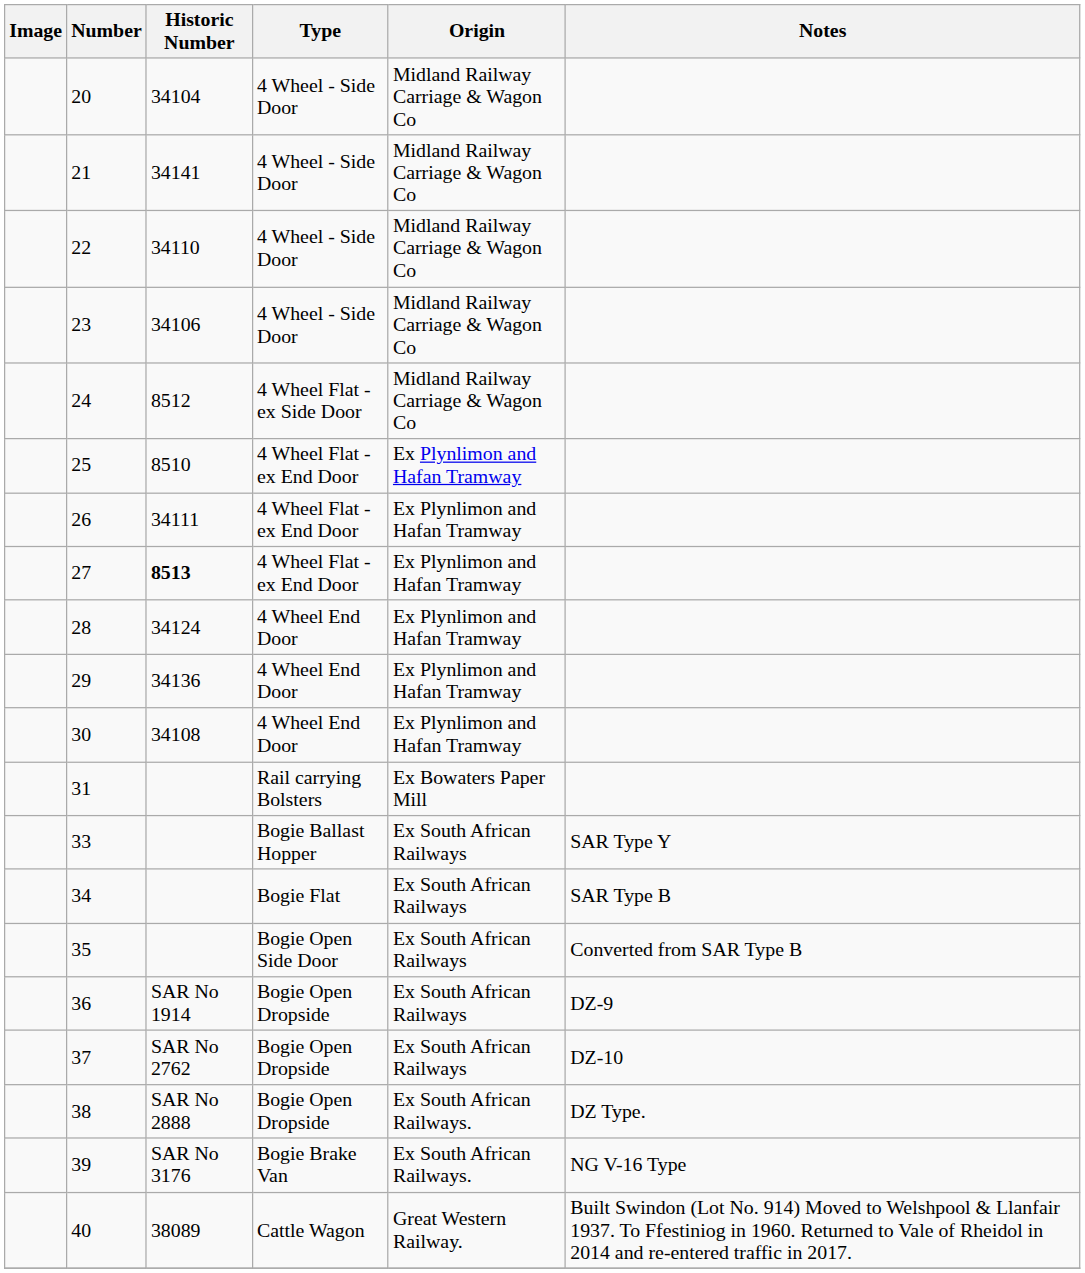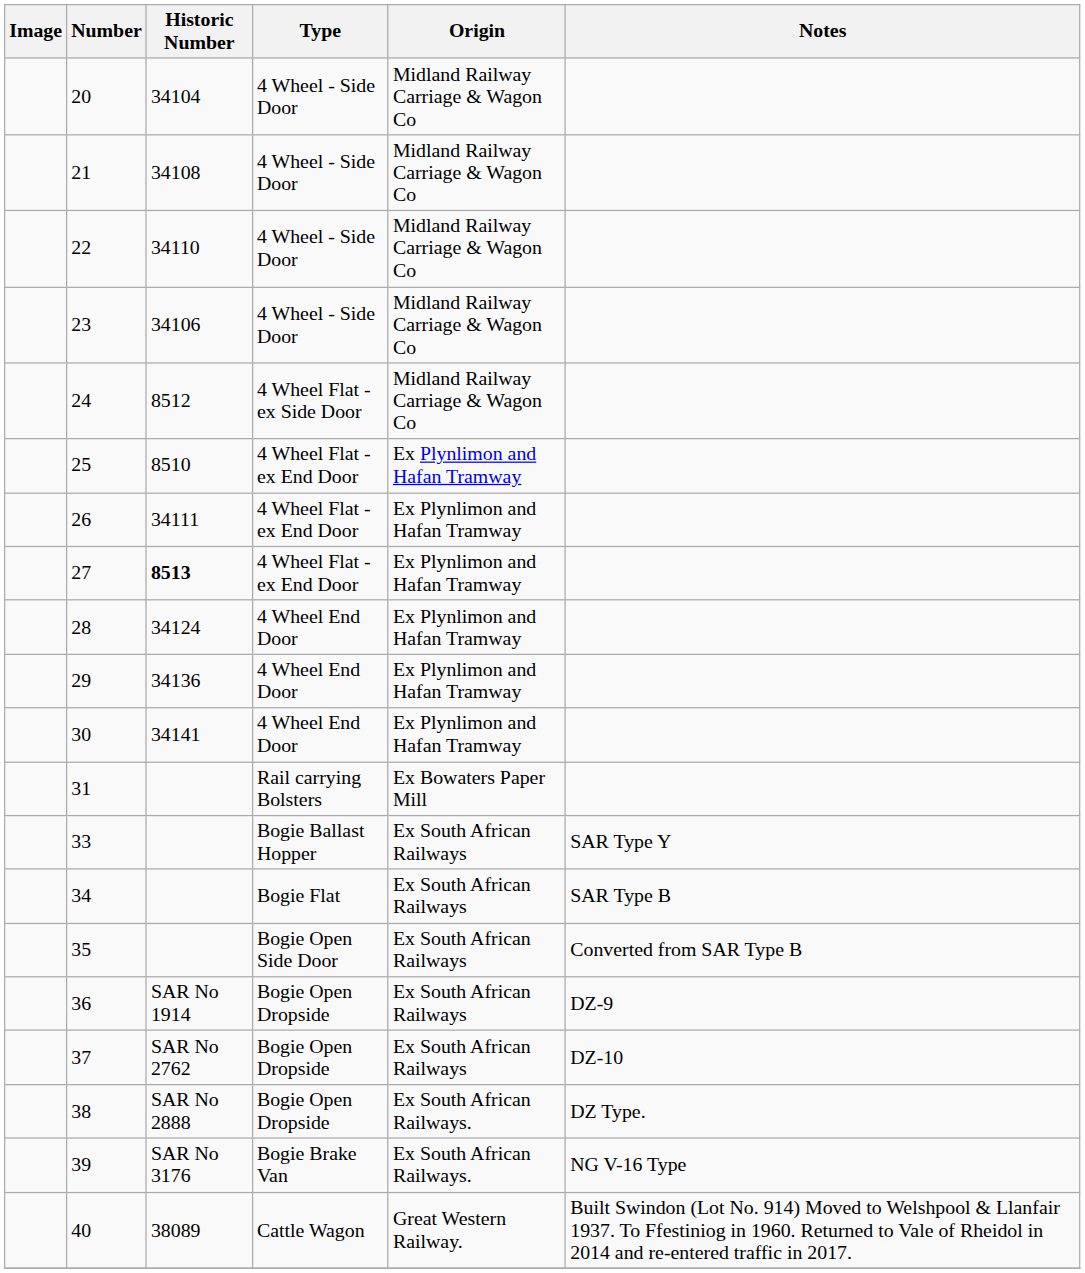(176, 172) 34141 -> (176, 172) 34108
(176, 734) 34108 -> (176, 734) 34141
